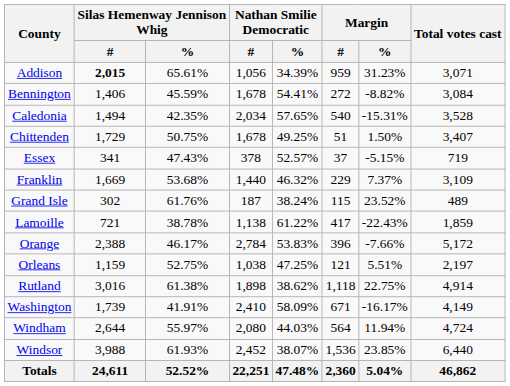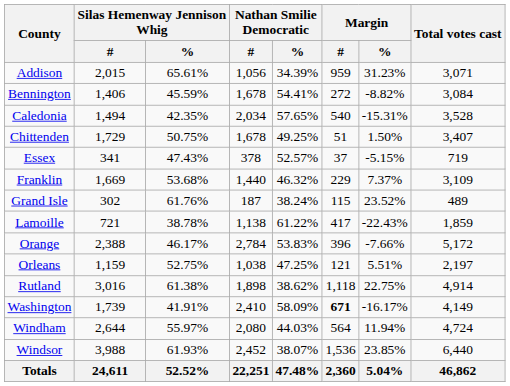(110, 72) bold -> (110, 72) normal
(341, 307) normal -> (341, 307) bold
